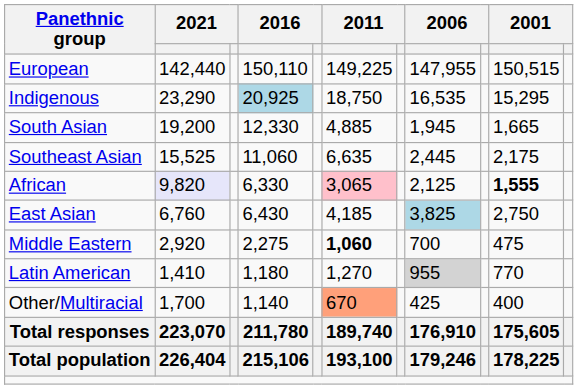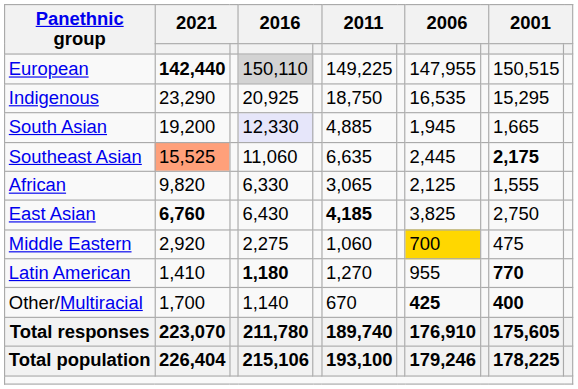(192, 68) normal -> (192, 68) bold
(275, 68) no background -> (275, 68) lightgrey background
(271, 98) lightblue background -> (271, 98) no background
(271, 127) no background -> (271, 127) lavender background
(187, 156) no background -> (187, 156) lightsalmon background
(516, 156) normal -> (516, 156) bold
(182, 185) lavender background -> (182, 185) no background
(349, 185) pink background -> (349, 185) no background
(516, 185) bold -> (516, 185) normal
(182, 214) normal -> (182, 214) bold
(349, 214) normal -> (349, 214) bold
(432, 214) lightblue background -> (432, 214) no background
(349, 244) bold -> (349, 244) normal
(425, 244) no background -> (425, 244) gold background
(266, 273) normal -> (266, 273) bold
(425, 273) lightgrey background -> (425, 273) no background
(508, 273) normal -> (508, 273) bold
(341, 302) lightsalmon background -> (341, 302) no background
(425, 302) normal -> (425, 302) bold
(508, 302) normal -> (508, 302) bold
